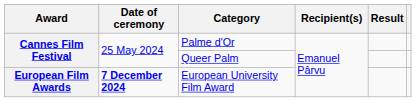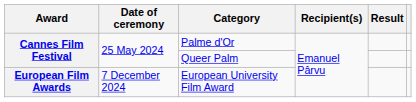(132, 82) bold -> (131, 82) normal
